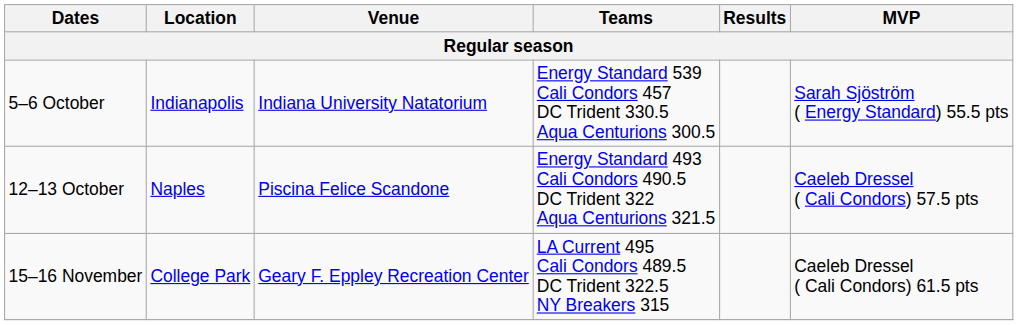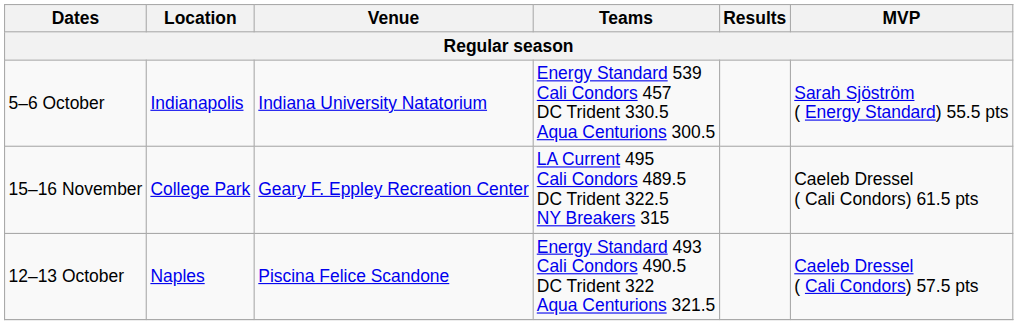rows swapped: (66, 189) <-> (75, 276)
